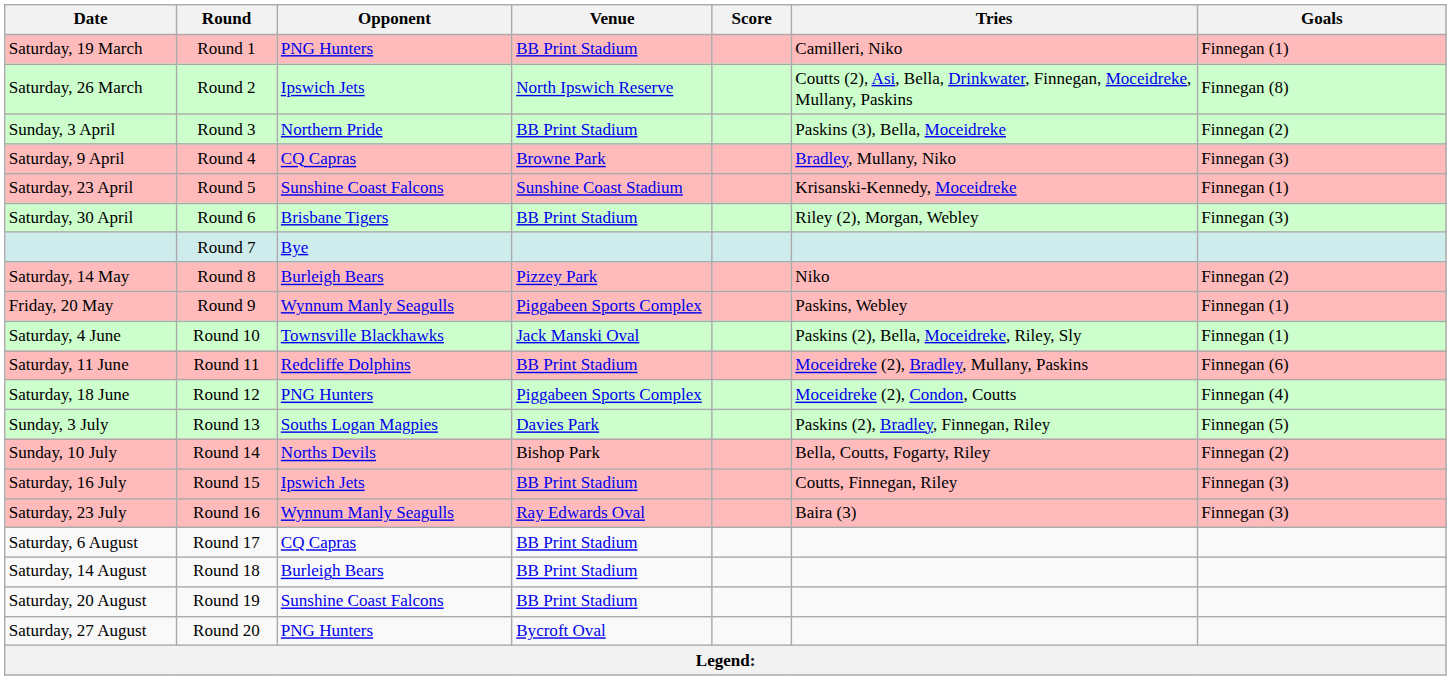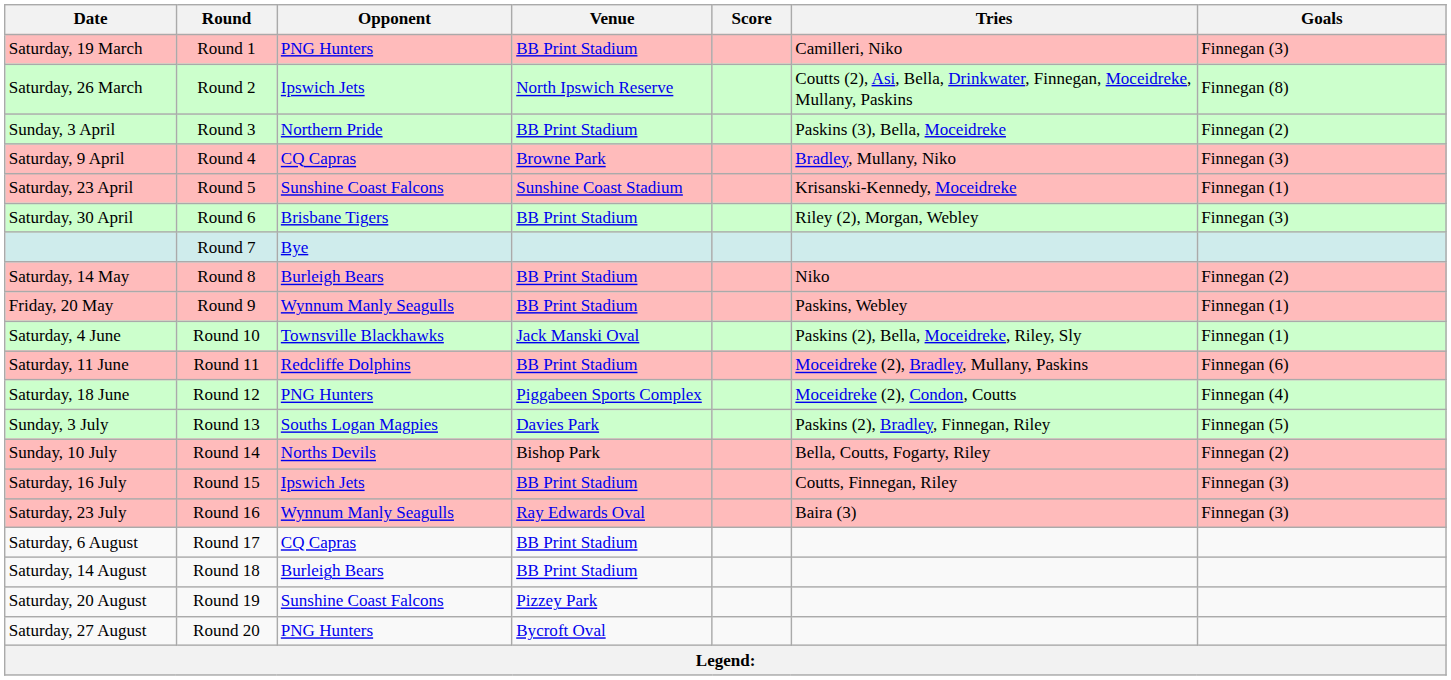(1245, 48) Finnegan (1) -> (1245, 48) Finnegan (3)
(557, 276) Pizzey Park -> (577, 276) BB Print Stadium
(609, 306) Piggabeen Sports Complex -> (577, 306) BB Print Stadium
(577, 601) BB Print Stadium -> (557, 601) Pizzey Park
